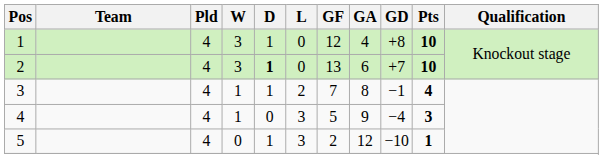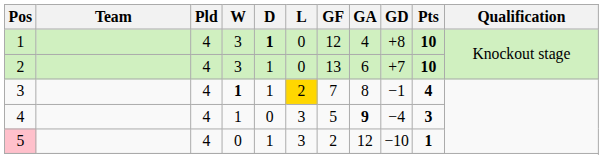(270, 41) normal -> (270, 41) bold
(270, 66) bold -> (270, 66) normal
(238, 91) normal -> (238, 91) bold
(301, 91) no background -> (301, 91) gold background
(365, 116) normal -> (365, 116) bold
(20, 141) no background -> (20, 141) pink background
